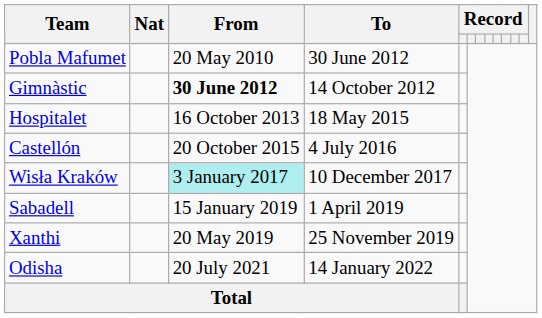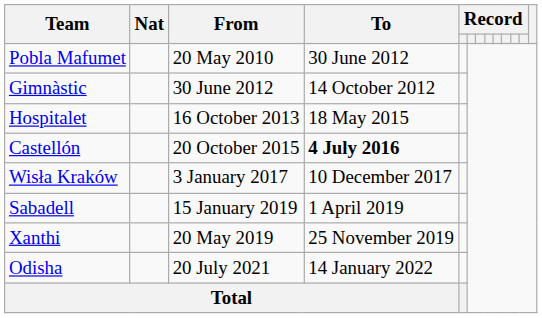(225, 88) bold -> (223, 88) normal
(352, 147) normal -> (354, 147) bold
(230, 177) paleturquoise background -> (230, 177) no background
